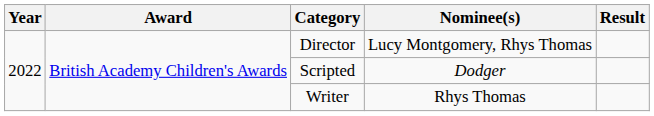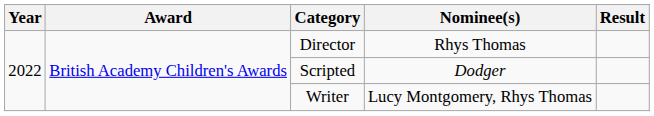(480, 44) Lucy Montgomery, Rhys Thomas -> (480, 44) Rhys Thomas
(480, 96) Rhys Thomas -> (480, 96) Lucy Montgomery, Rhys Thomas
